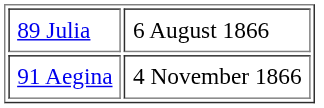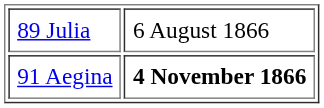(217, 76) normal -> (220, 76) bold
